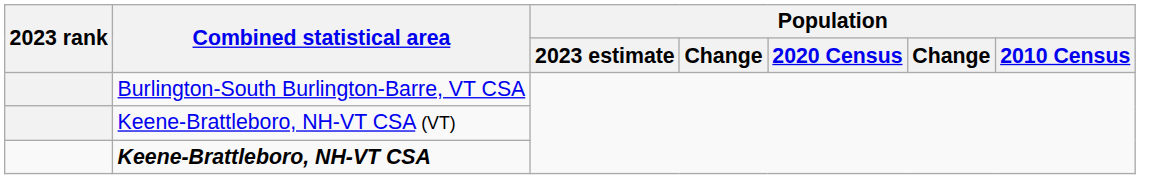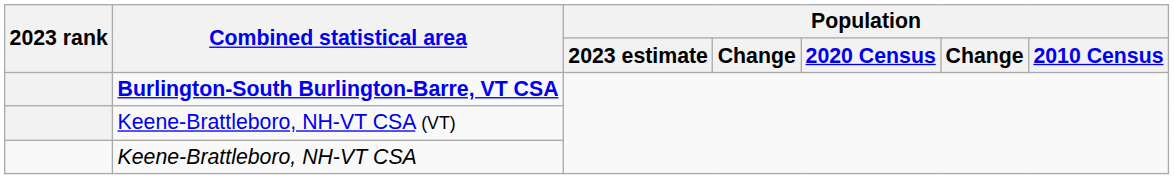(321, 88) normal -> (338, 88) bold
(274, 156) bold -> (267, 156) normal
